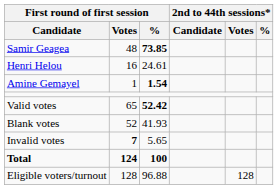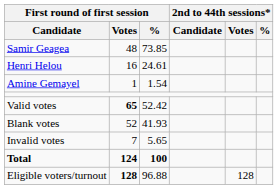(154, 48) bold -> (154, 48) normal
(157, 83) bold -> (157, 83) normal
(131, 105) normal -> (131, 105) bold
(154, 105) bold -> (154, 105) normal
(134, 140) bold -> (134, 140) normal
(129, 175) normal -> (129, 175) bold
